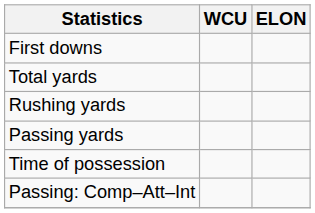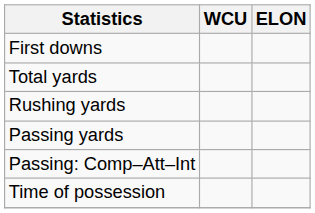rows swapped: (102, 192) <-> (87, 163)
